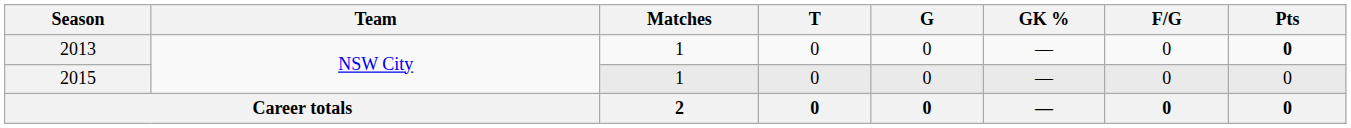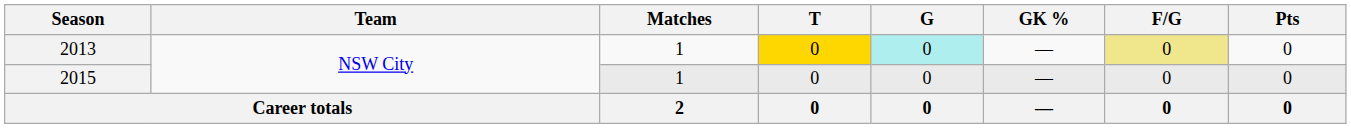(815, 49) no background -> (815, 49) gold background
(927, 49) no background -> (927, 49) paleturquoise background
(1167, 49) no background -> (1167, 49) khaki background
(1287, 49) bold -> (1287, 49) normal
